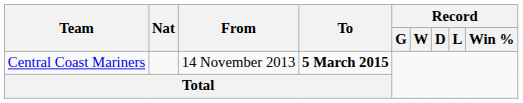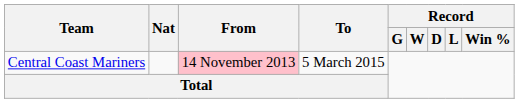(238, 62) no background -> (238, 62) pink background
(345, 62) bold -> (343, 62) normal
